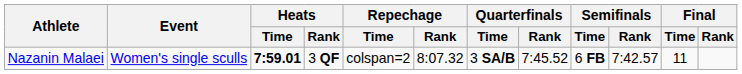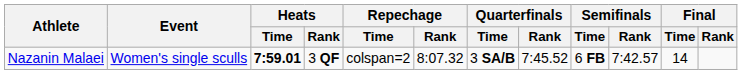(680, 59) 11 -> (680, 59) 14
